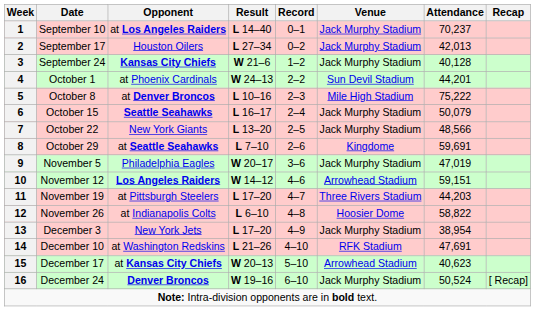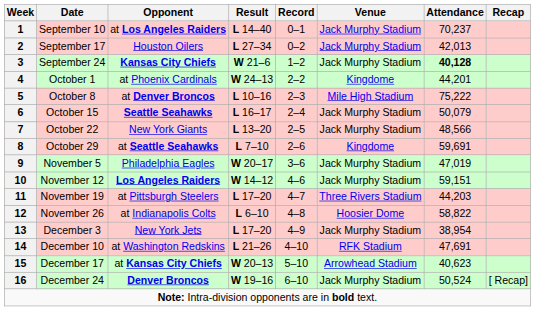(455, 63) normal -> (455, 63) bold
(370, 79) Sun Devil Stadium -> (370, 79) Kingdome
(370, 180) Arrowhead Stadium -> (370, 180) Jack Murphy Stadium
